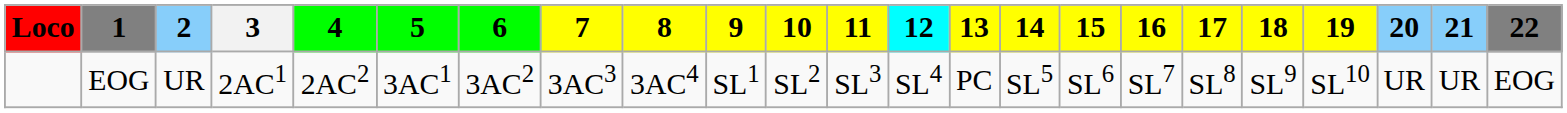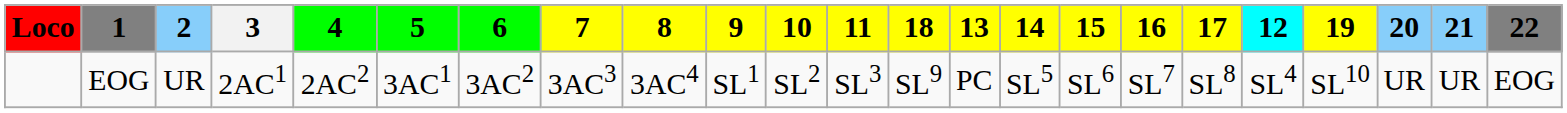columns swapped: (919, 28) <-> (1273, 28)
